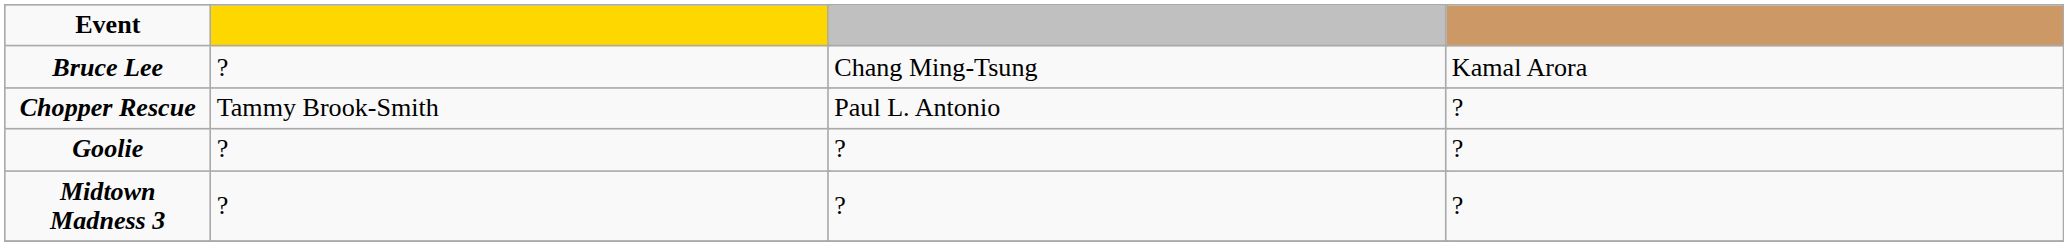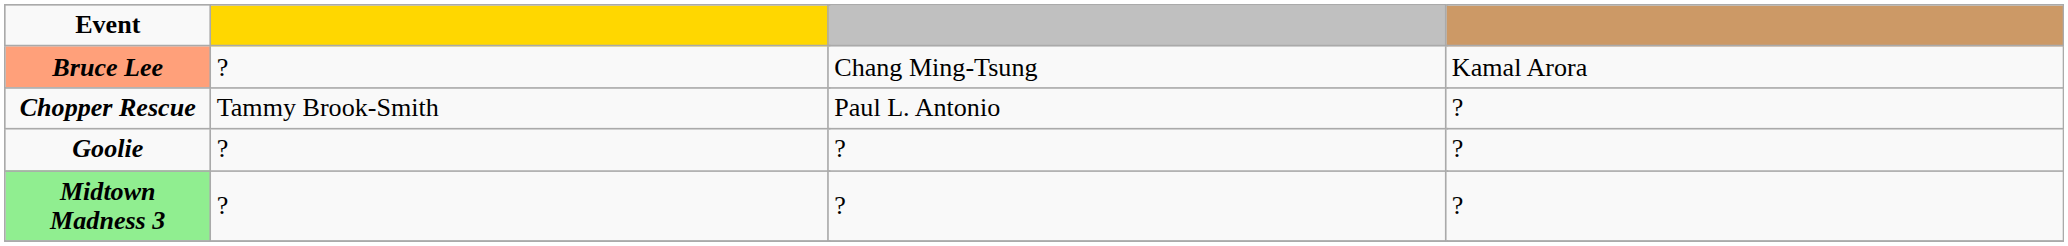(108, 66) no background -> (108, 66) lightsalmon background
(108, 205) no background -> (108, 205) lightgreen background
